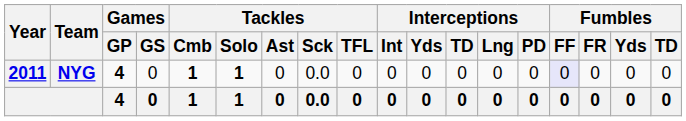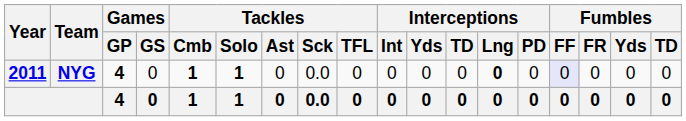(498, 73) normal -> (498, 73) bold
